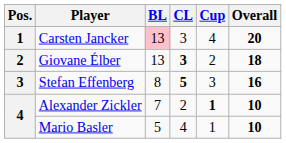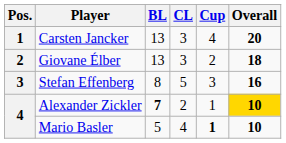(158, 37) pink background -> (158, 37) no background
(183, 60) bold -> (183, 60) normal
(183, 82) bold -> (183, 82) normal
(158, 104) normal -> (158, 104) bold
(212, 104) bold -> (212, 104) normal
(254, 104) no background -> (254, 104) gold background
(212, 127) normal -> (212, 127) bold
